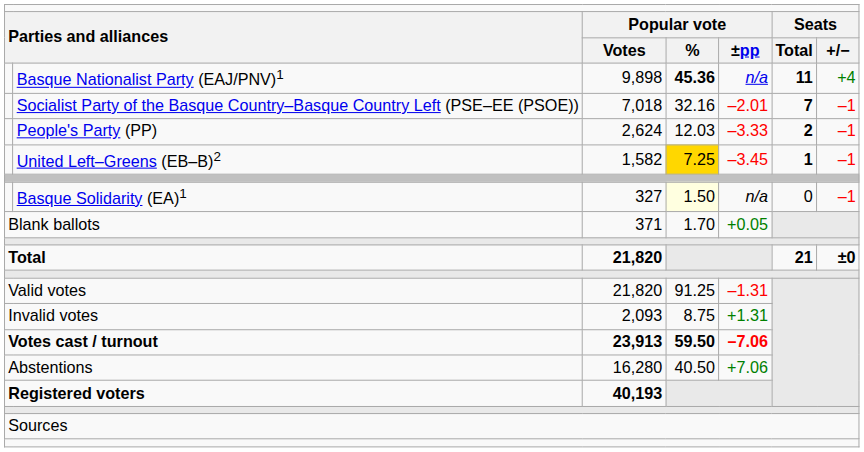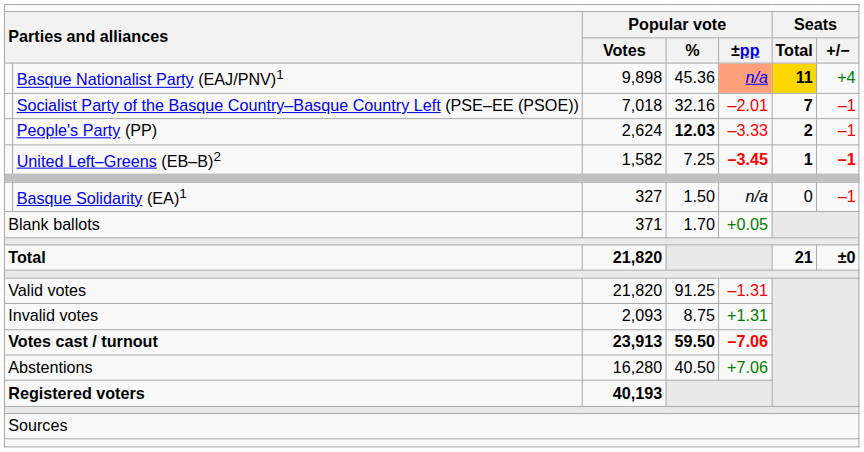(695, 78) bold -> (695, 78) normal
(757, 78) no background -> (757, 78) lightsalmon background
(804, 78) no background -> (804, 78) gold background
(695, 131) normal -> (695, 131) bold
(699, 159) gold background -> (699, 159) no background
(748, 159) normal -> (748, 159) bold
(847, 159) normal -> (847, 159) bold
(699, 196) lightyellow background -> (699, 196) no background
